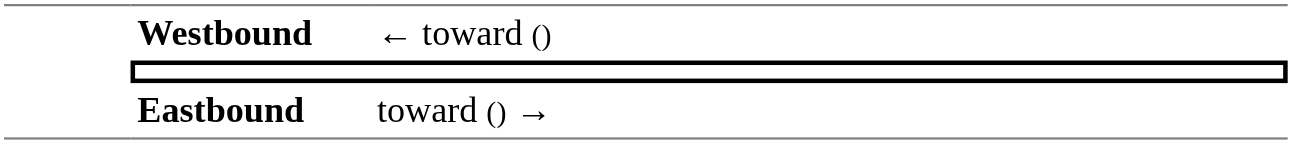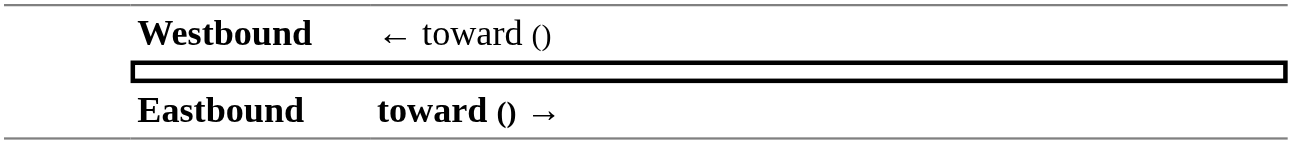(464, 109) normal -> (469, 109) bold
